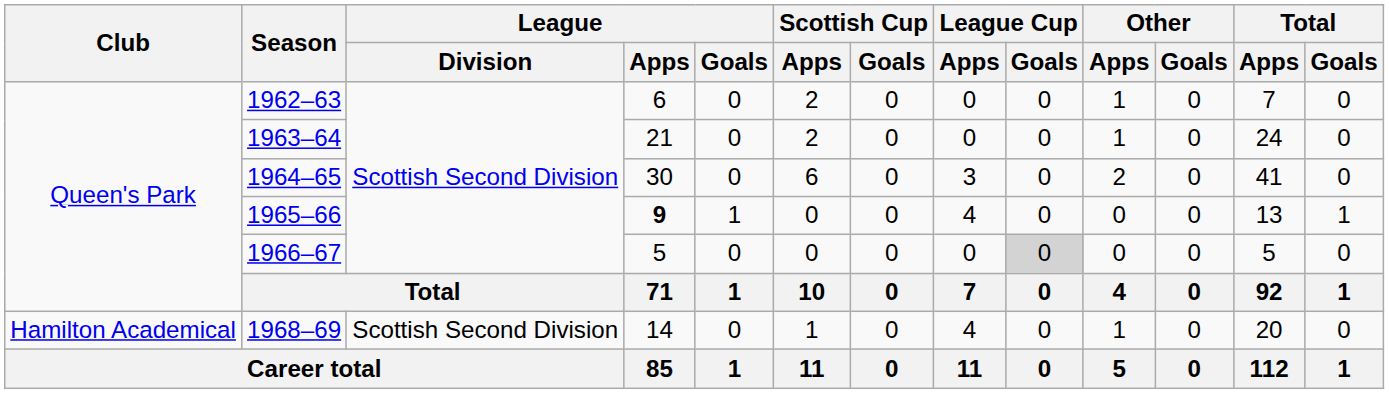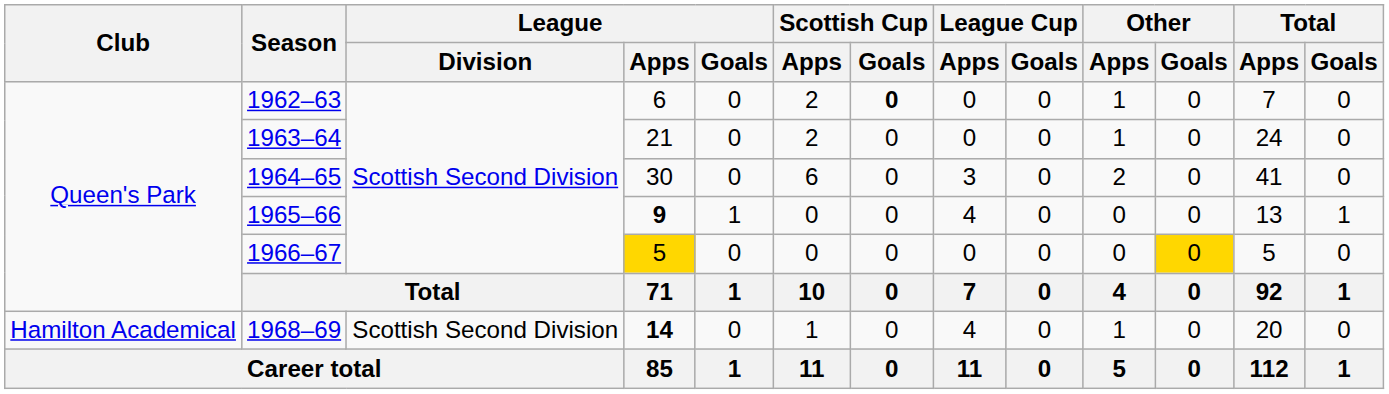(892, 100) normal -> (892, 100) bold
(660, 253) no background -> (660, 253) gold background
(1044, 253) lightgrey background -> (1044, 253) no background
(1194, 253) no background -> (1194, 253) gold background
(659, 330) normal -> (659, 330) bold
